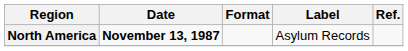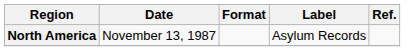(161, 35) bold -> (159, 35) normal
